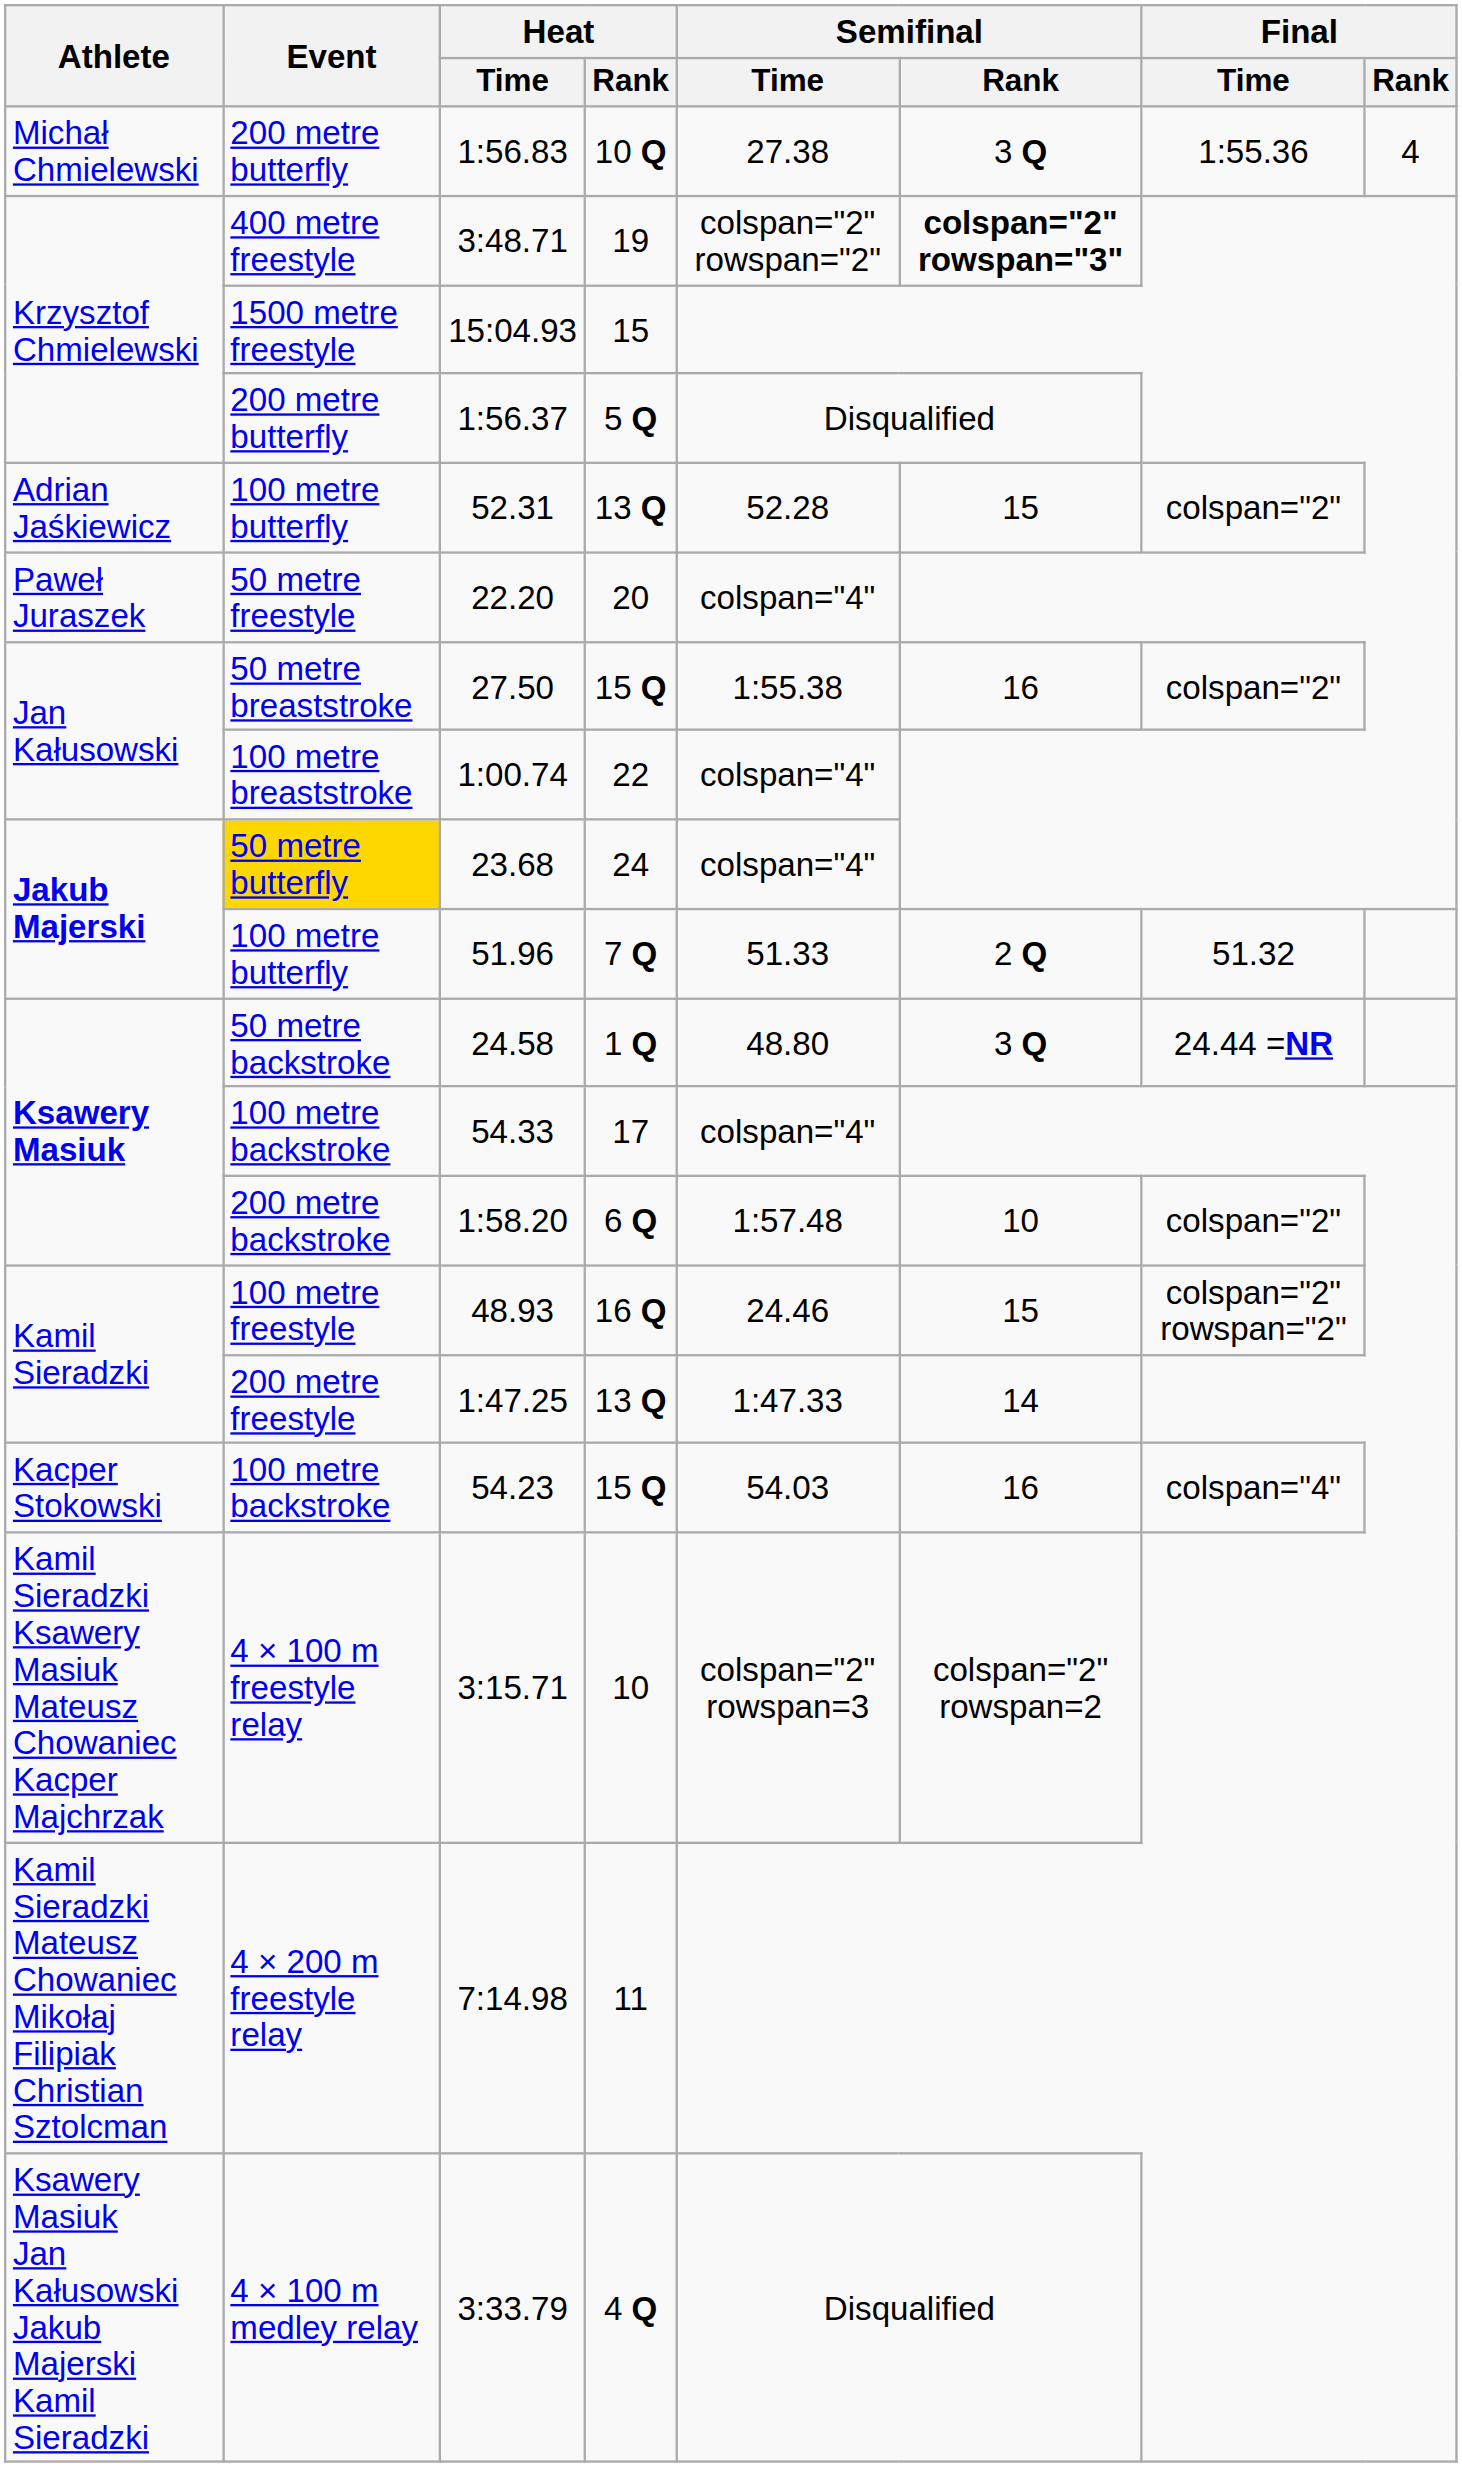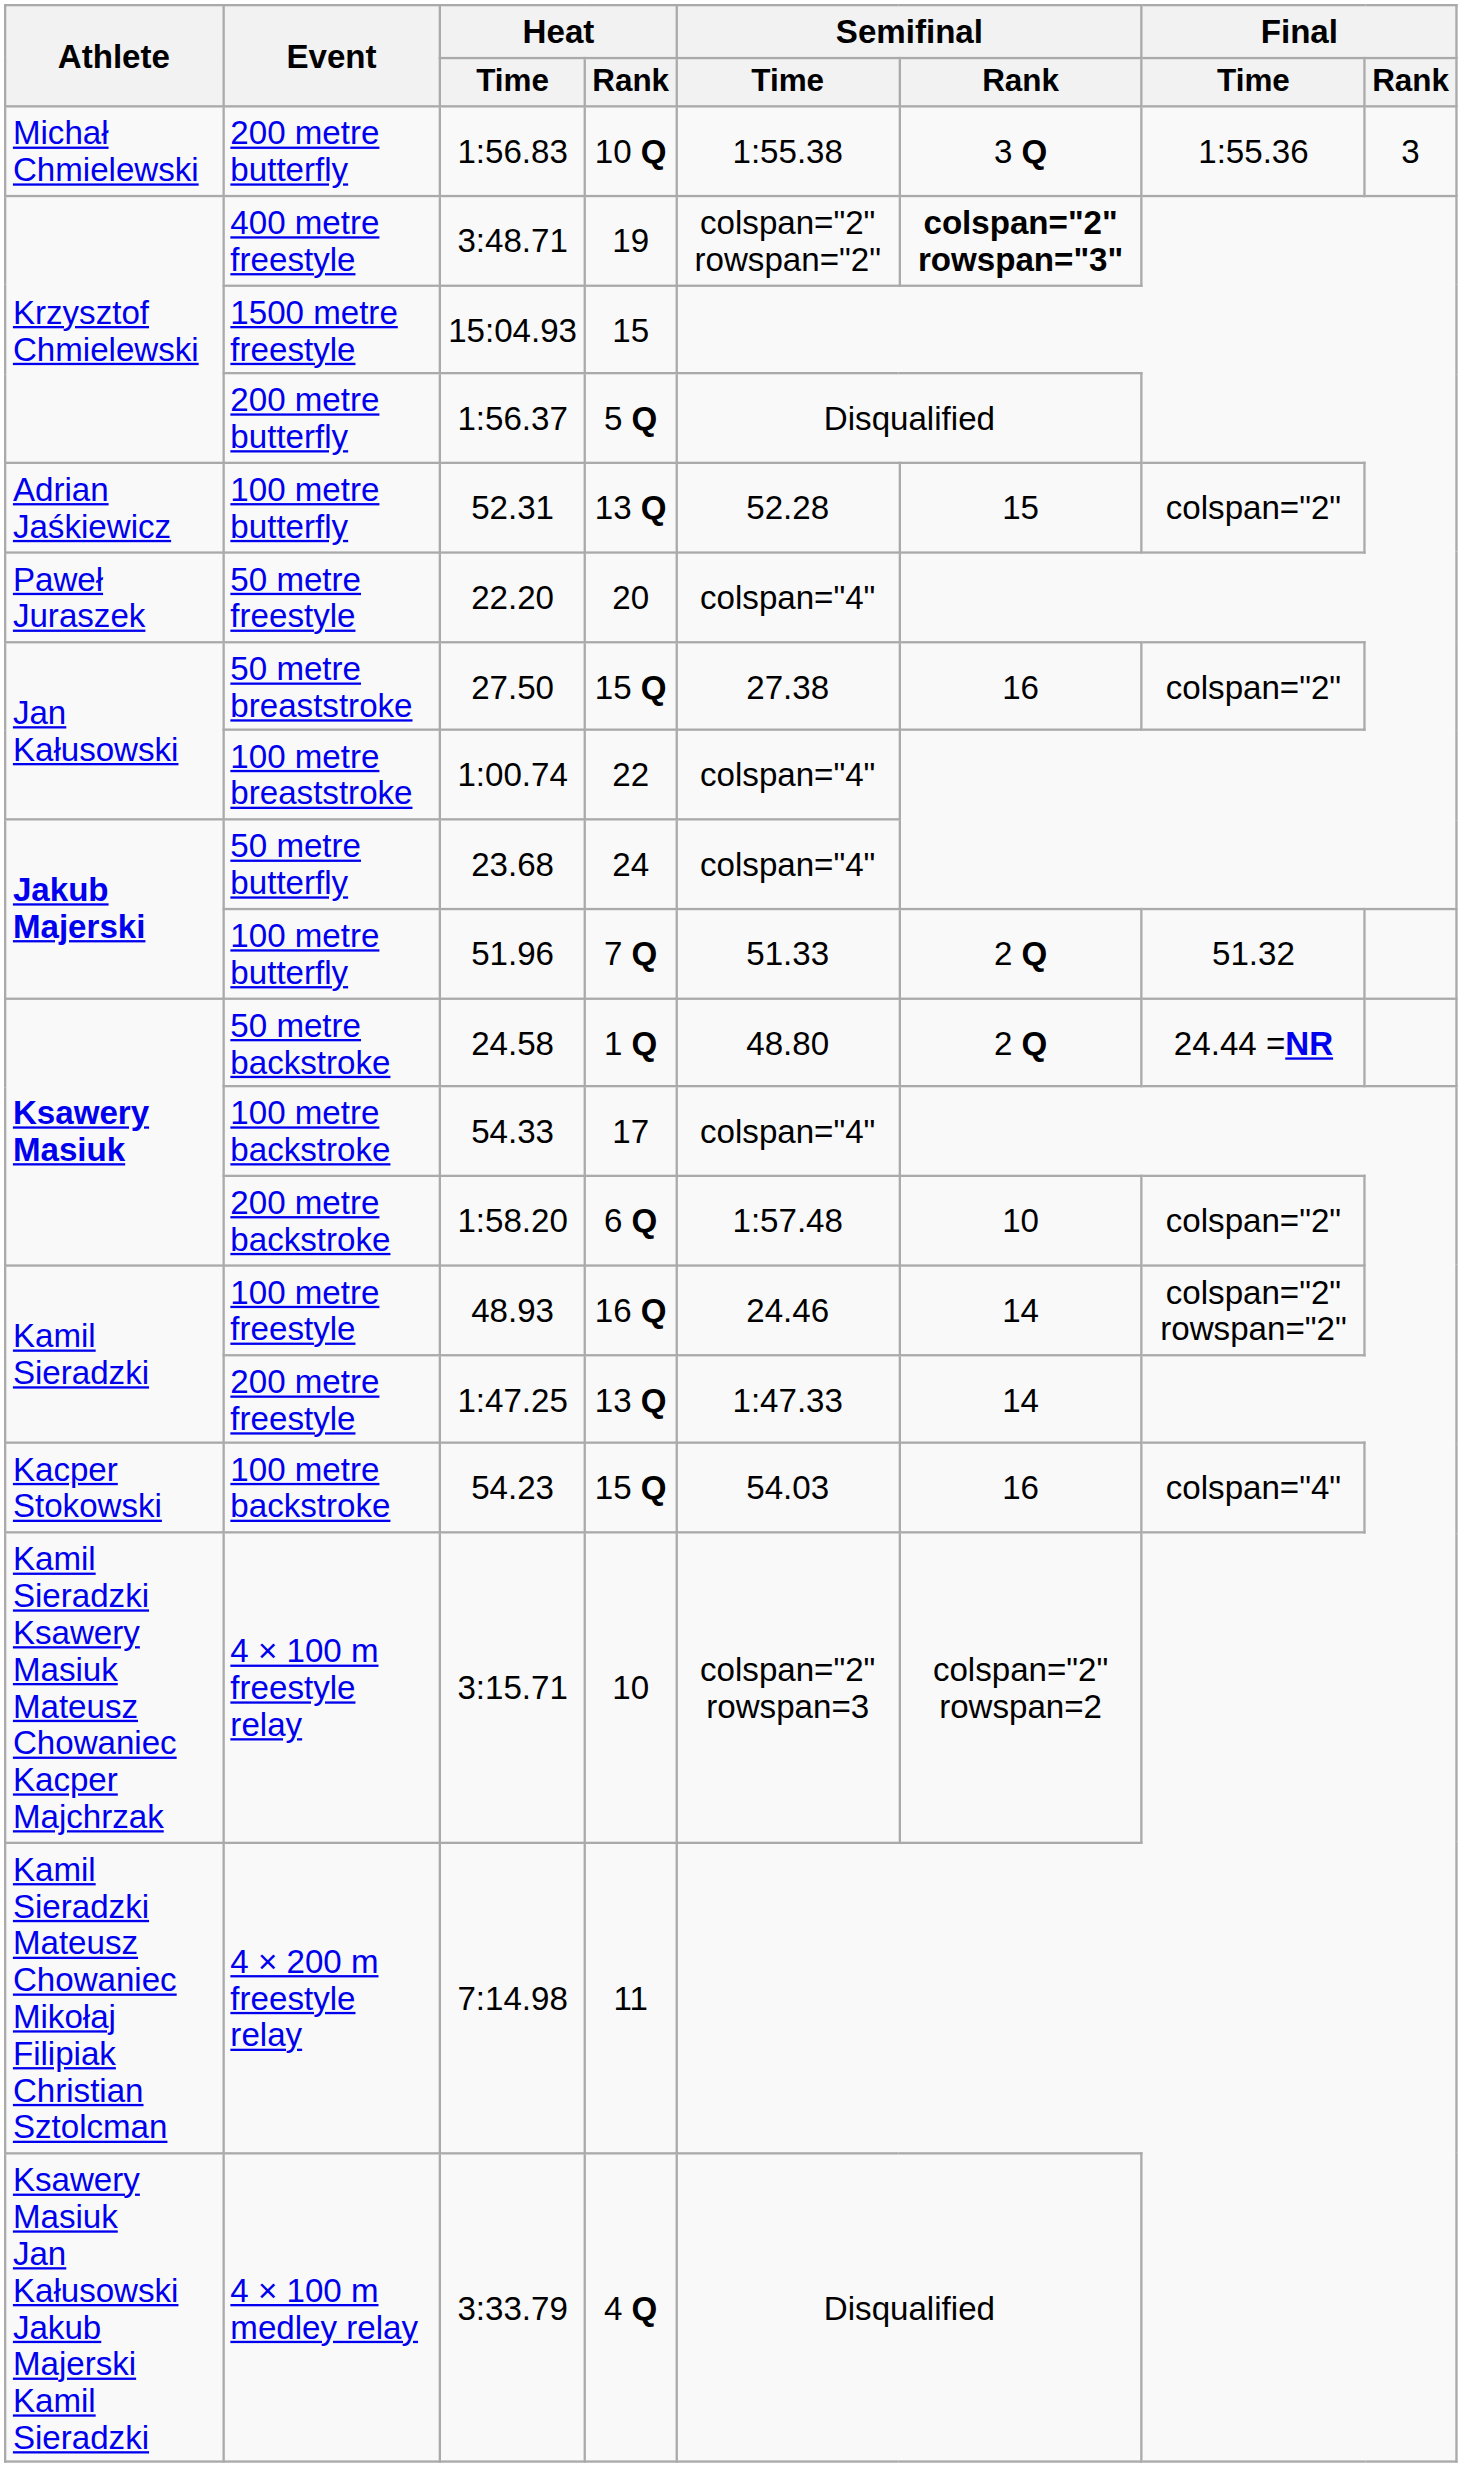(788, 152) 27.38 -> (788, 152) 1:55.38
(1411, 152) 4 -> (1411, 152) 3
(788, 687) 1:55.38 -> (788, 687) 27.38
(296, 865) gold background -> (296, 865) no background
(1021, 1043) 3 Q -> (1021, 1043) 2 Q
(1021, 1310) 15 -> (1021, 1310) 14
